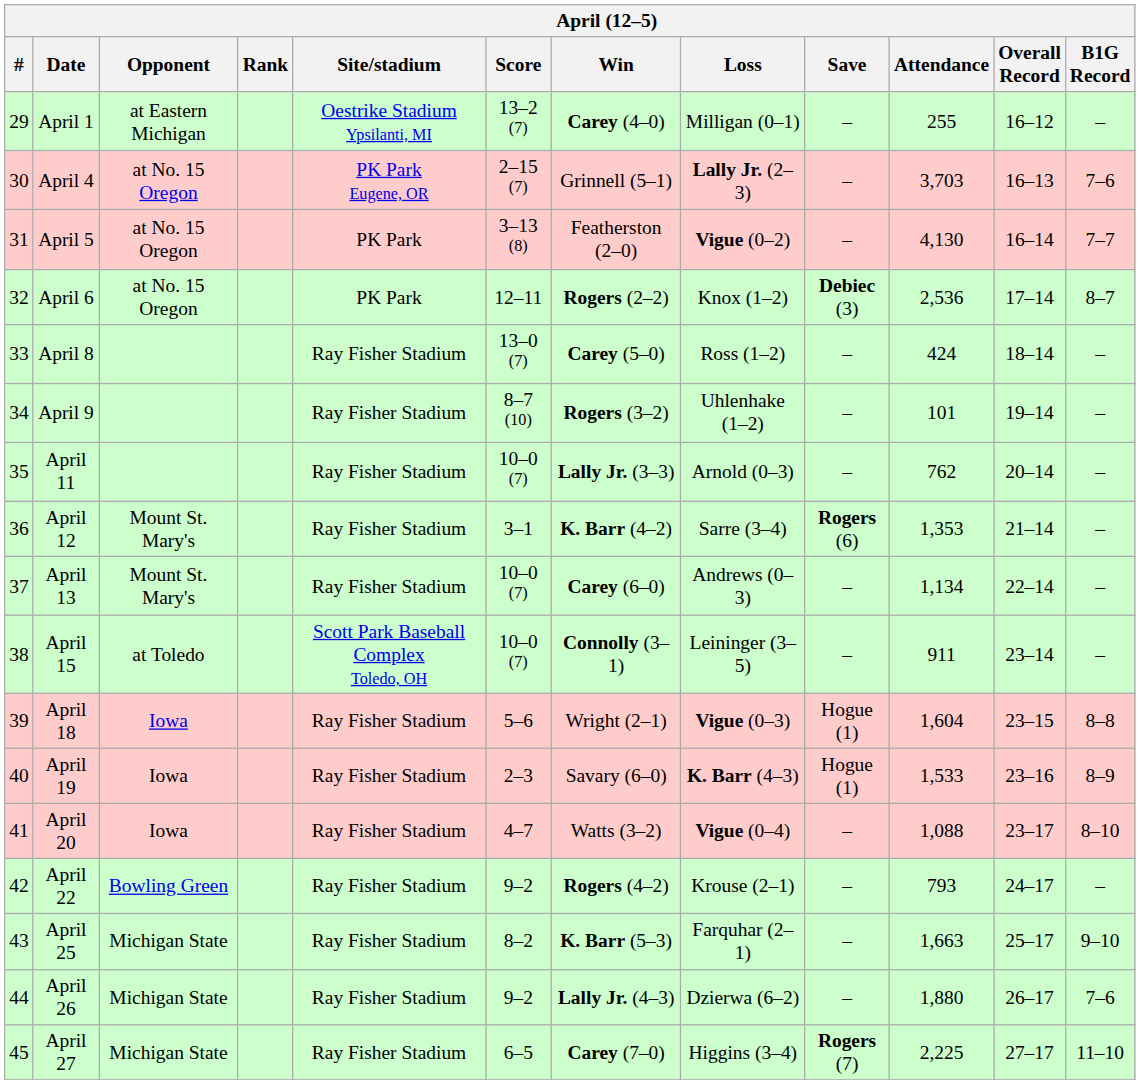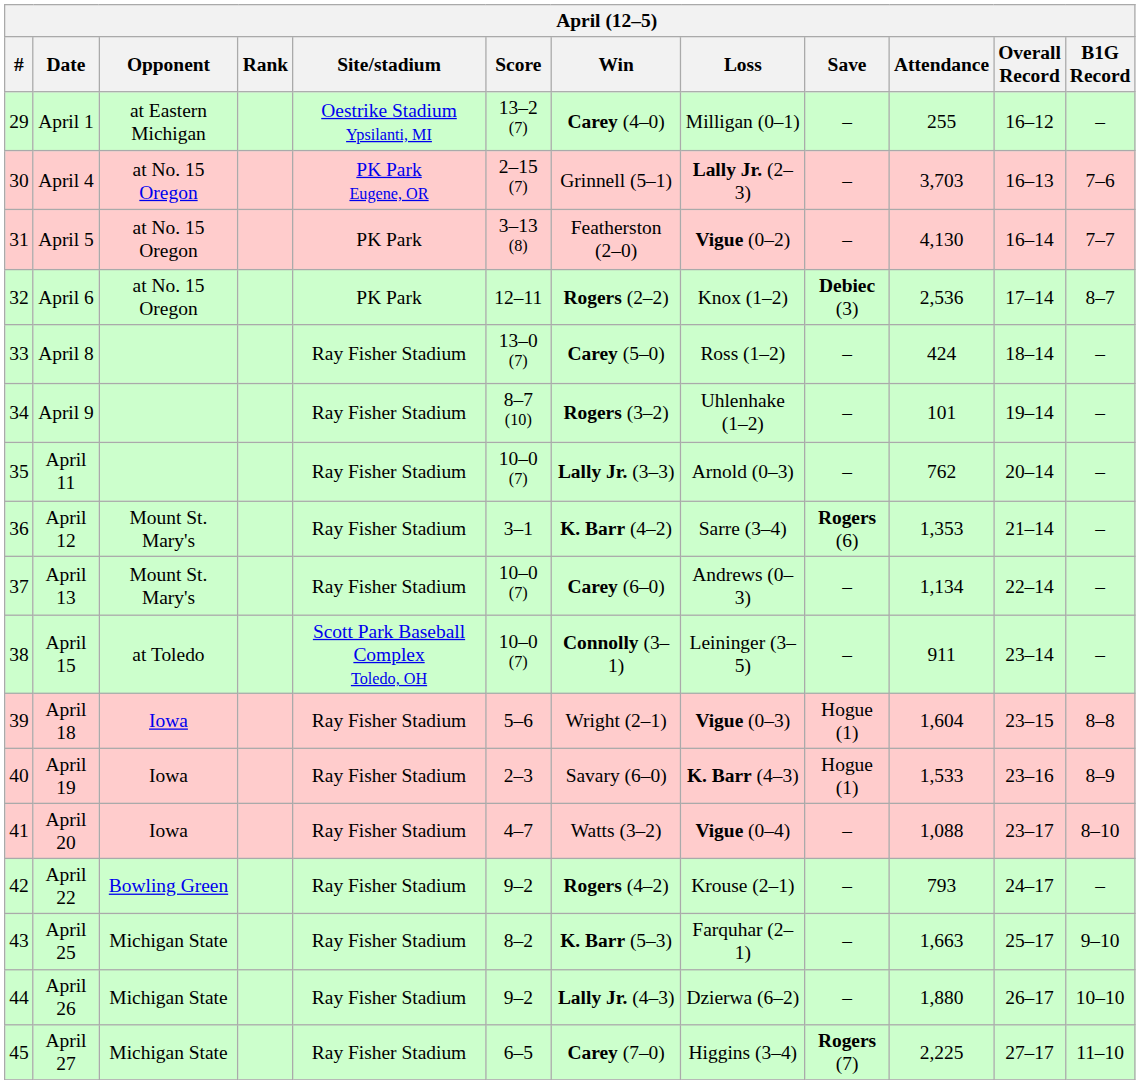(1100, 996) 7–6 -> (1100, 996) 10–10
